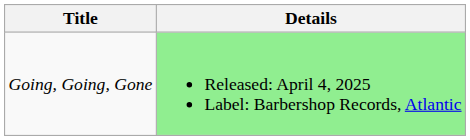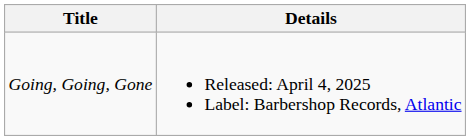(311, 94) lightgreen background -> (311, 94) no background
